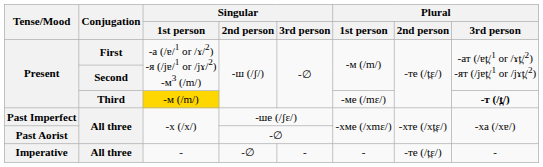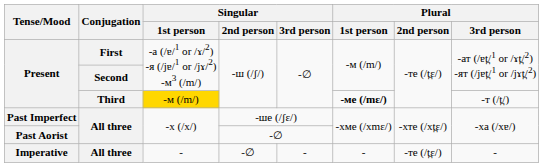(364, 99) normal -> (364, 99) bold
(495, 99) bold -> (495, 99) normal
